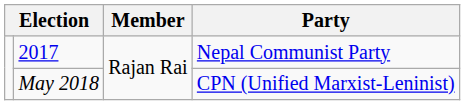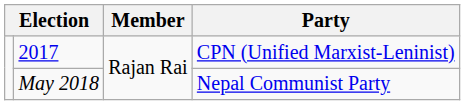(294, 52) Nepal Communist Party -> (326, 52) CPN (Unified Marxist-Leninist)
(326, 83) CPN (Unified Marxist-Leninist) -> (294, 83) Nepal Communist Party
